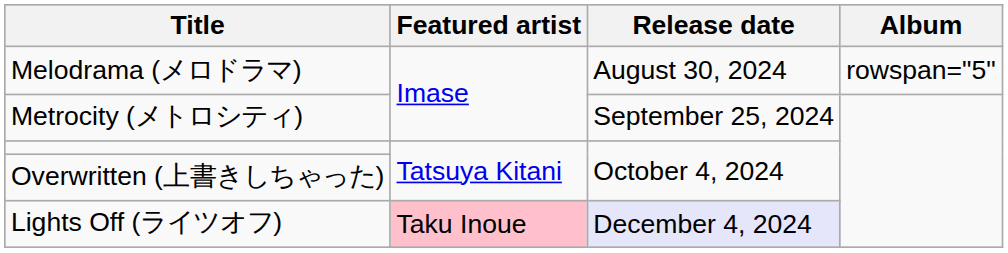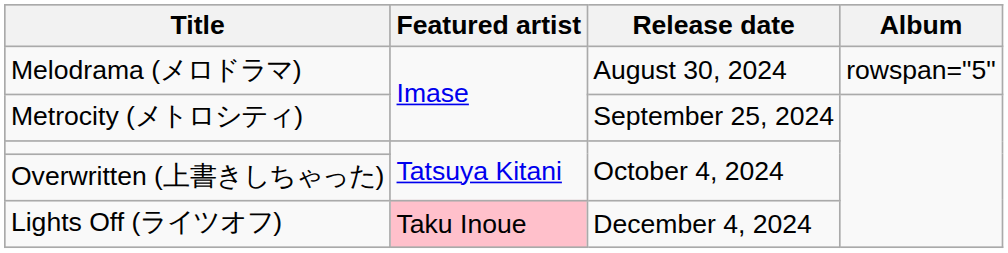(703, 223) lavender background -> (703, 223) no background
